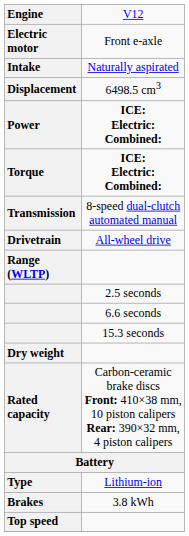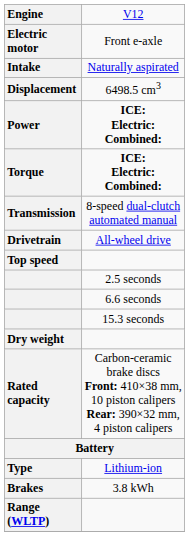(28, 267) Range (WLTP) -> (33, 260) Top speed
(33, 522) Top speed -> (28, 515) Range (WLTP)
